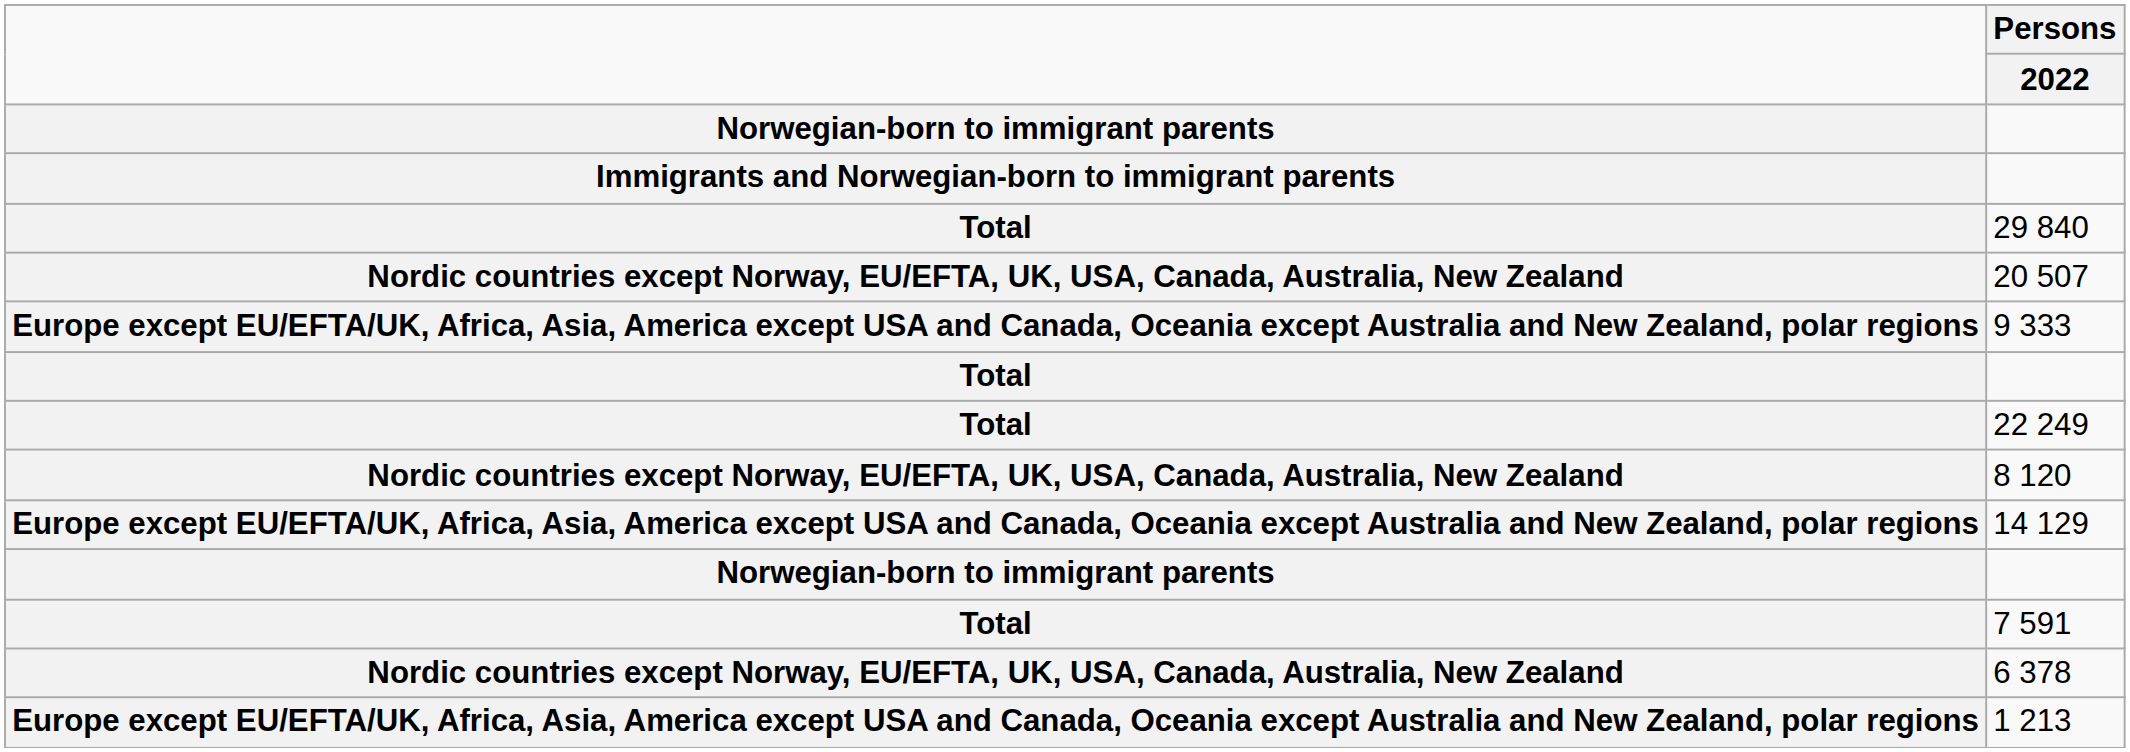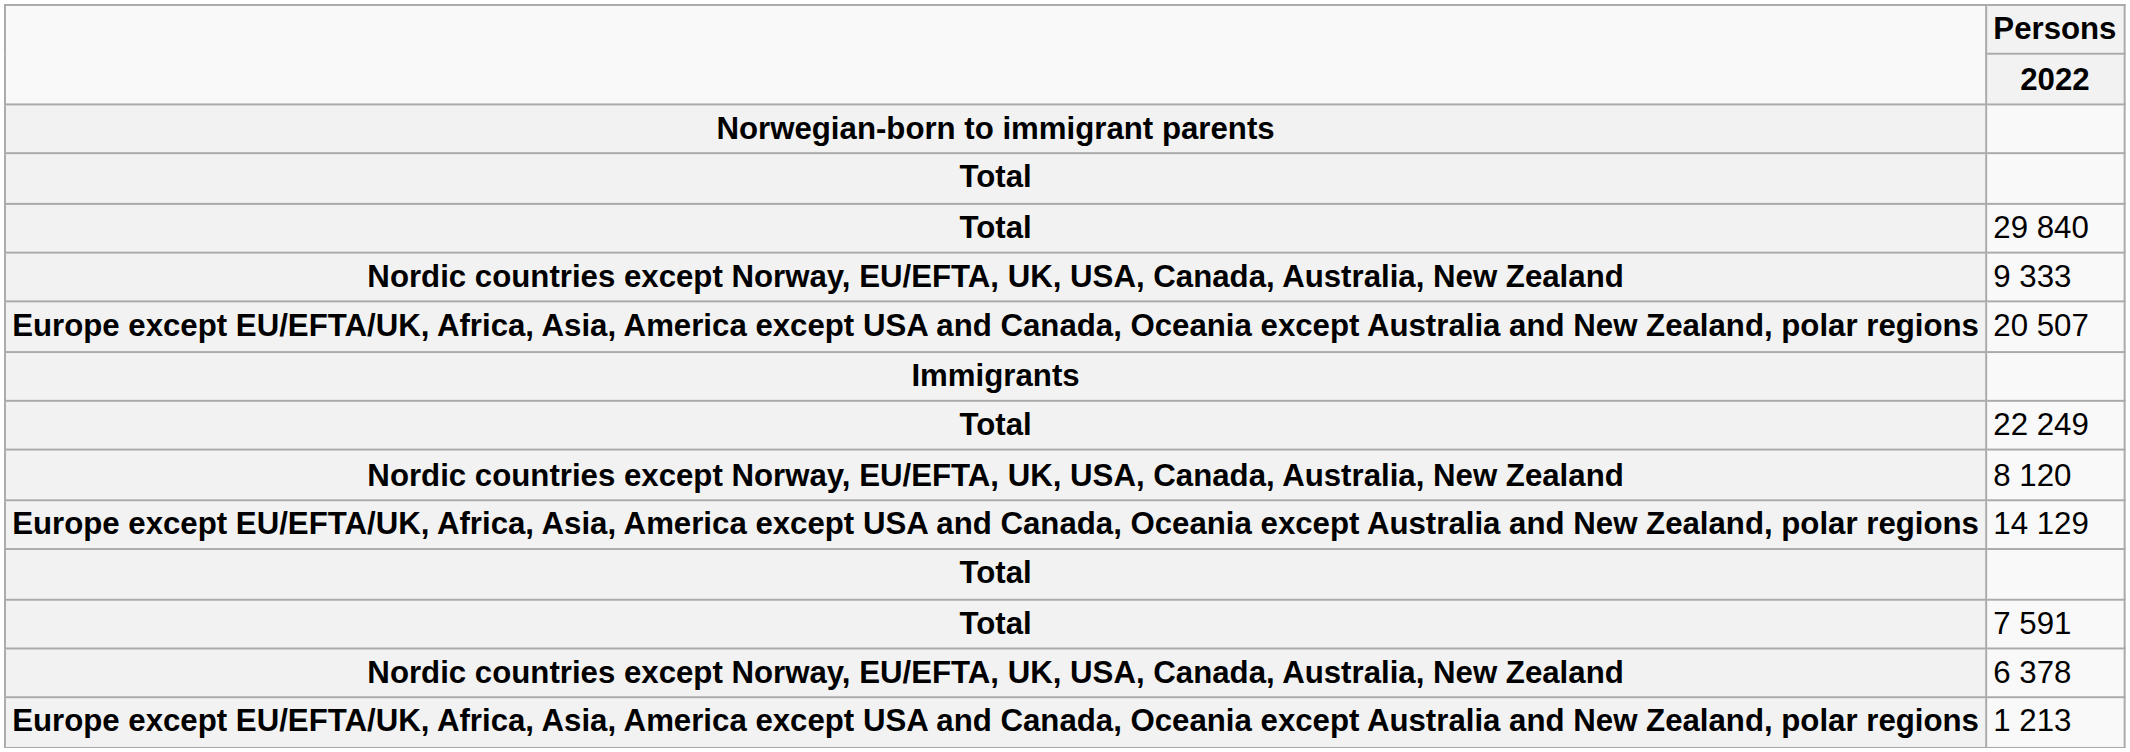(996, 177) Immigrants and Norwegian-born to immigrant parents -> (996, 177) Total
(2041, 276) 20 507 -> (2032, 276) 9 333
(2032, 326) 9 333 -> (2041, 326) 20 507
(996, 375) Total -> (996, 375) Immigrants
(996, 573) Norwegian-born to immigrant parents -> (996, 573) Total
